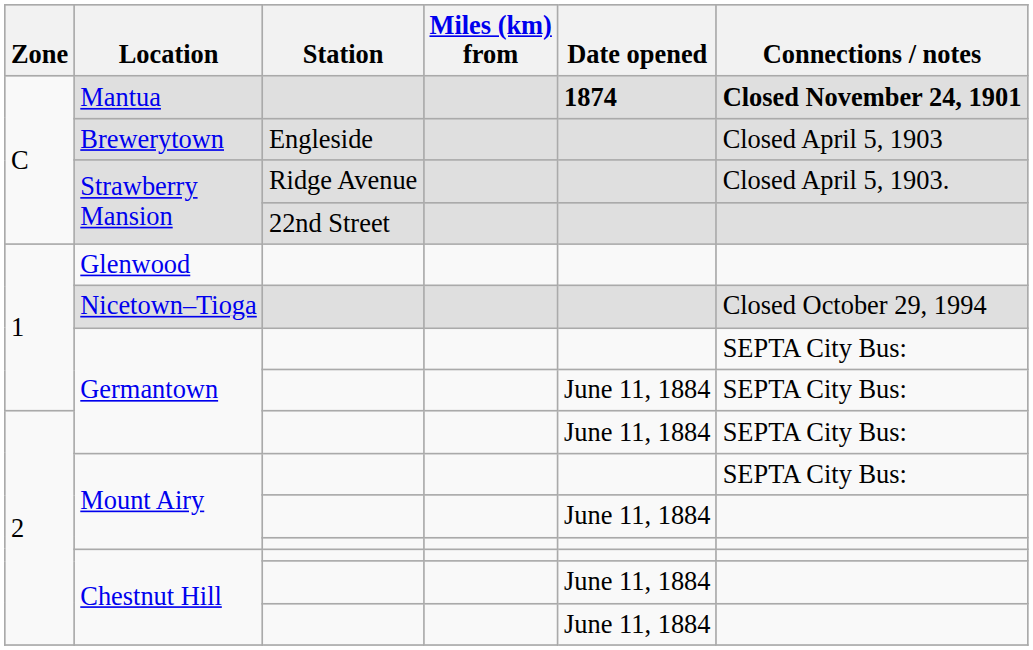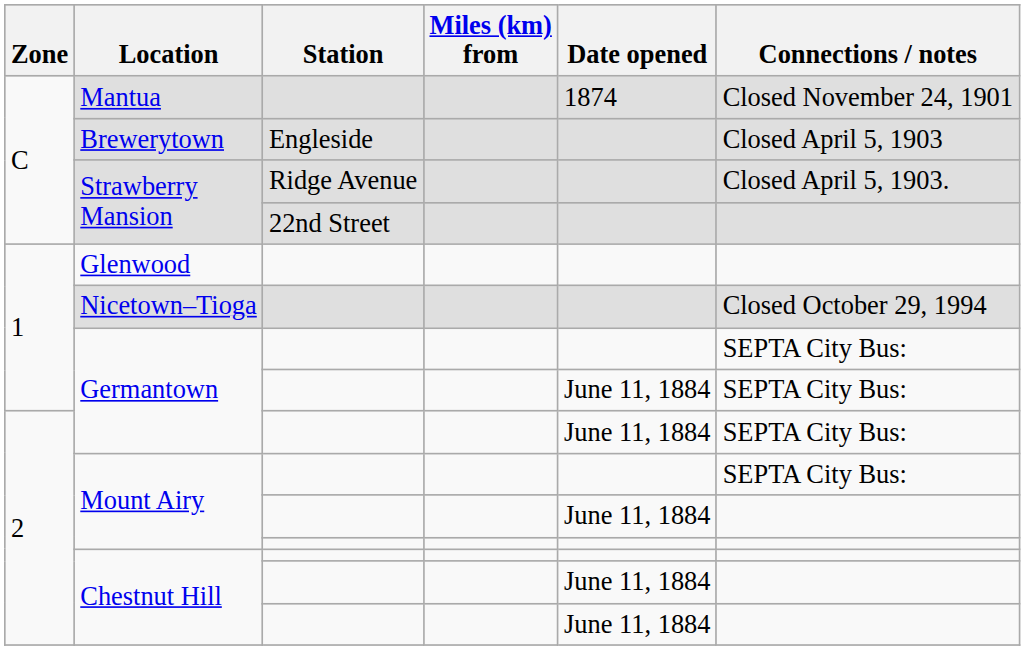(590, 97) bold -> (590, 97) normal
(872, 97) bold -> (868, 97) normal
